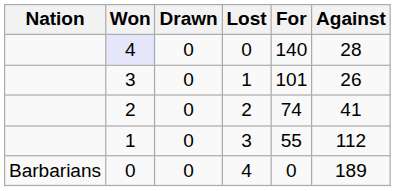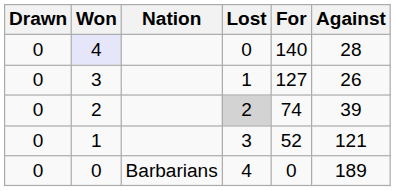columns swapped: (55, 19) <-> (189, 19)
(291, 79) 101 -> (291, 79) 127
(247, 110) no background -> (247, 110) lightgrey background
(351, 110) 41 -> (351, 110) 39
(291, 140) 55 -> (291, 140) 52
(351, 140) 112 -> (351, 140) 121
